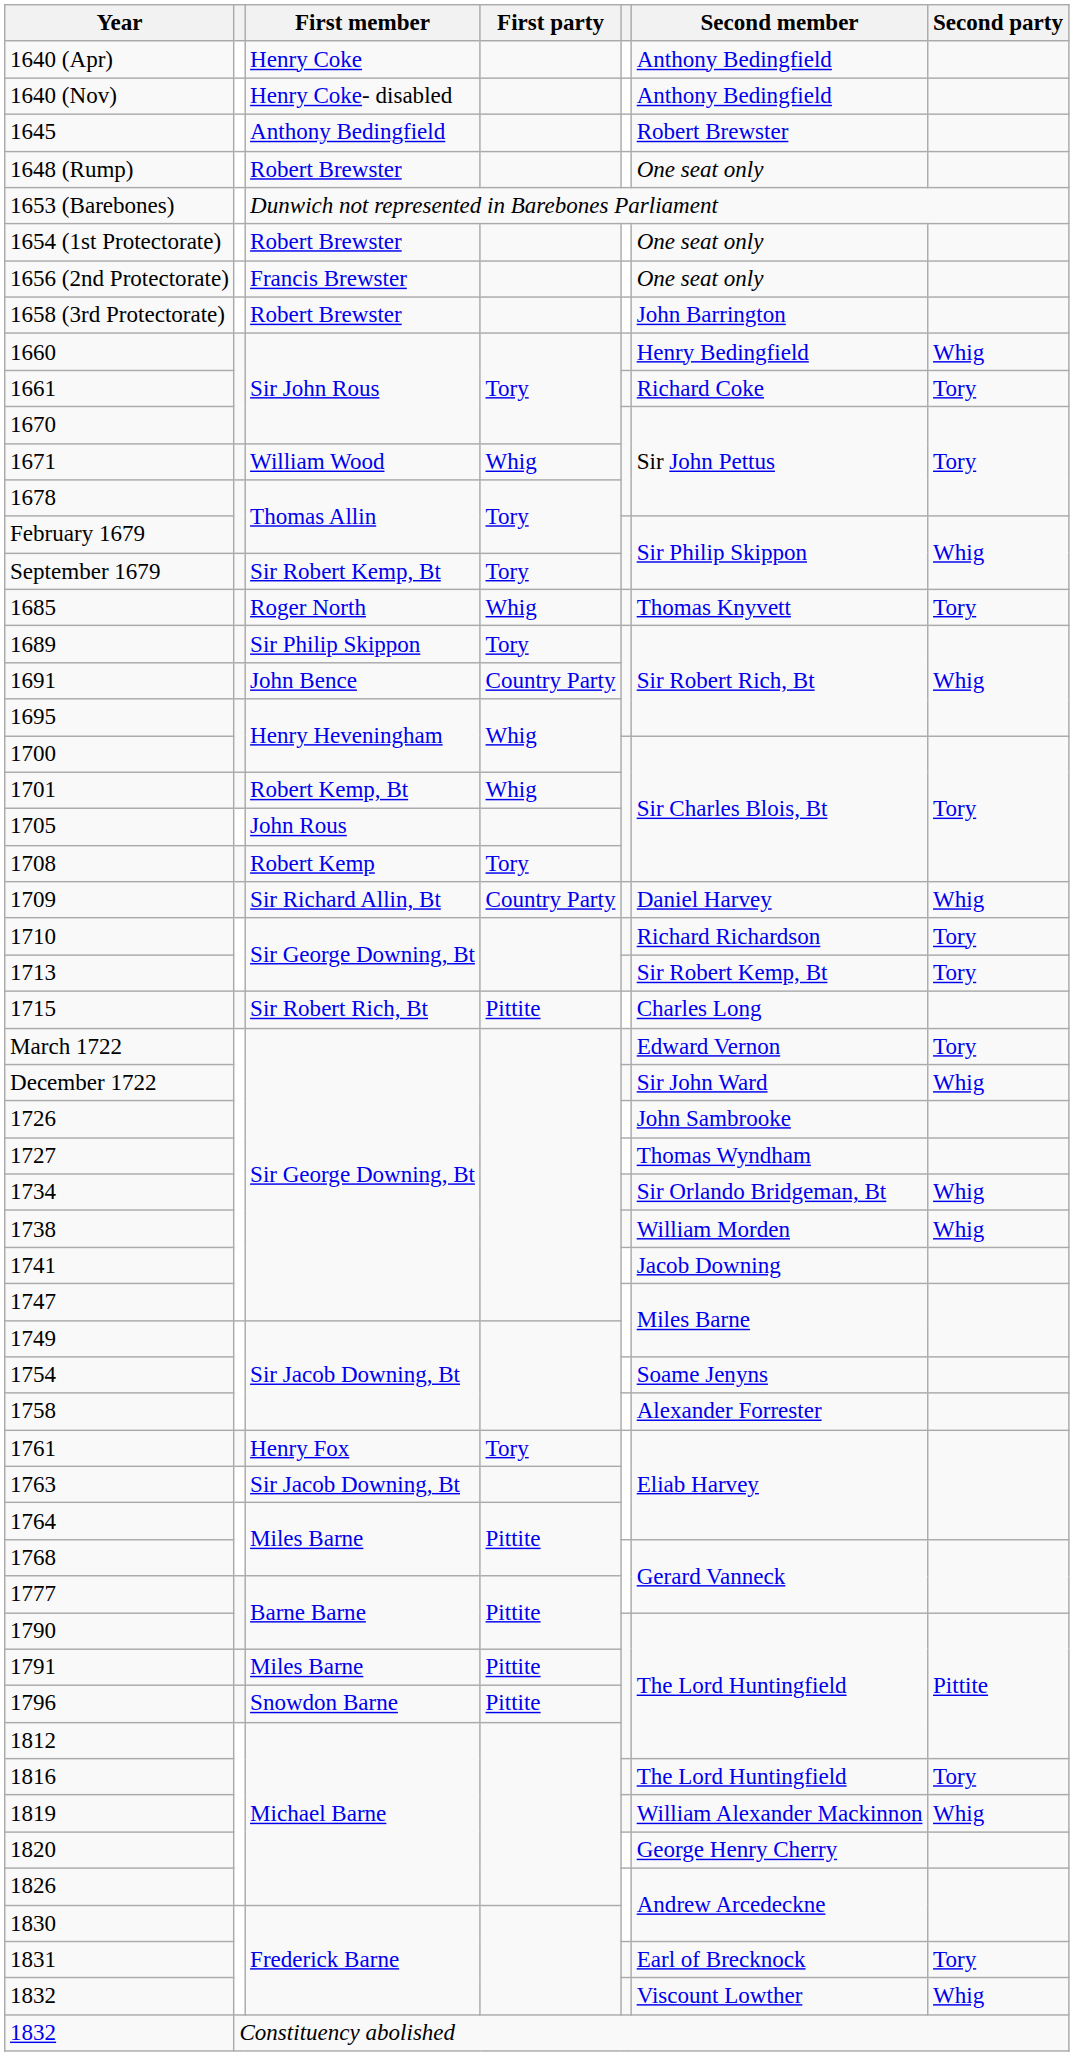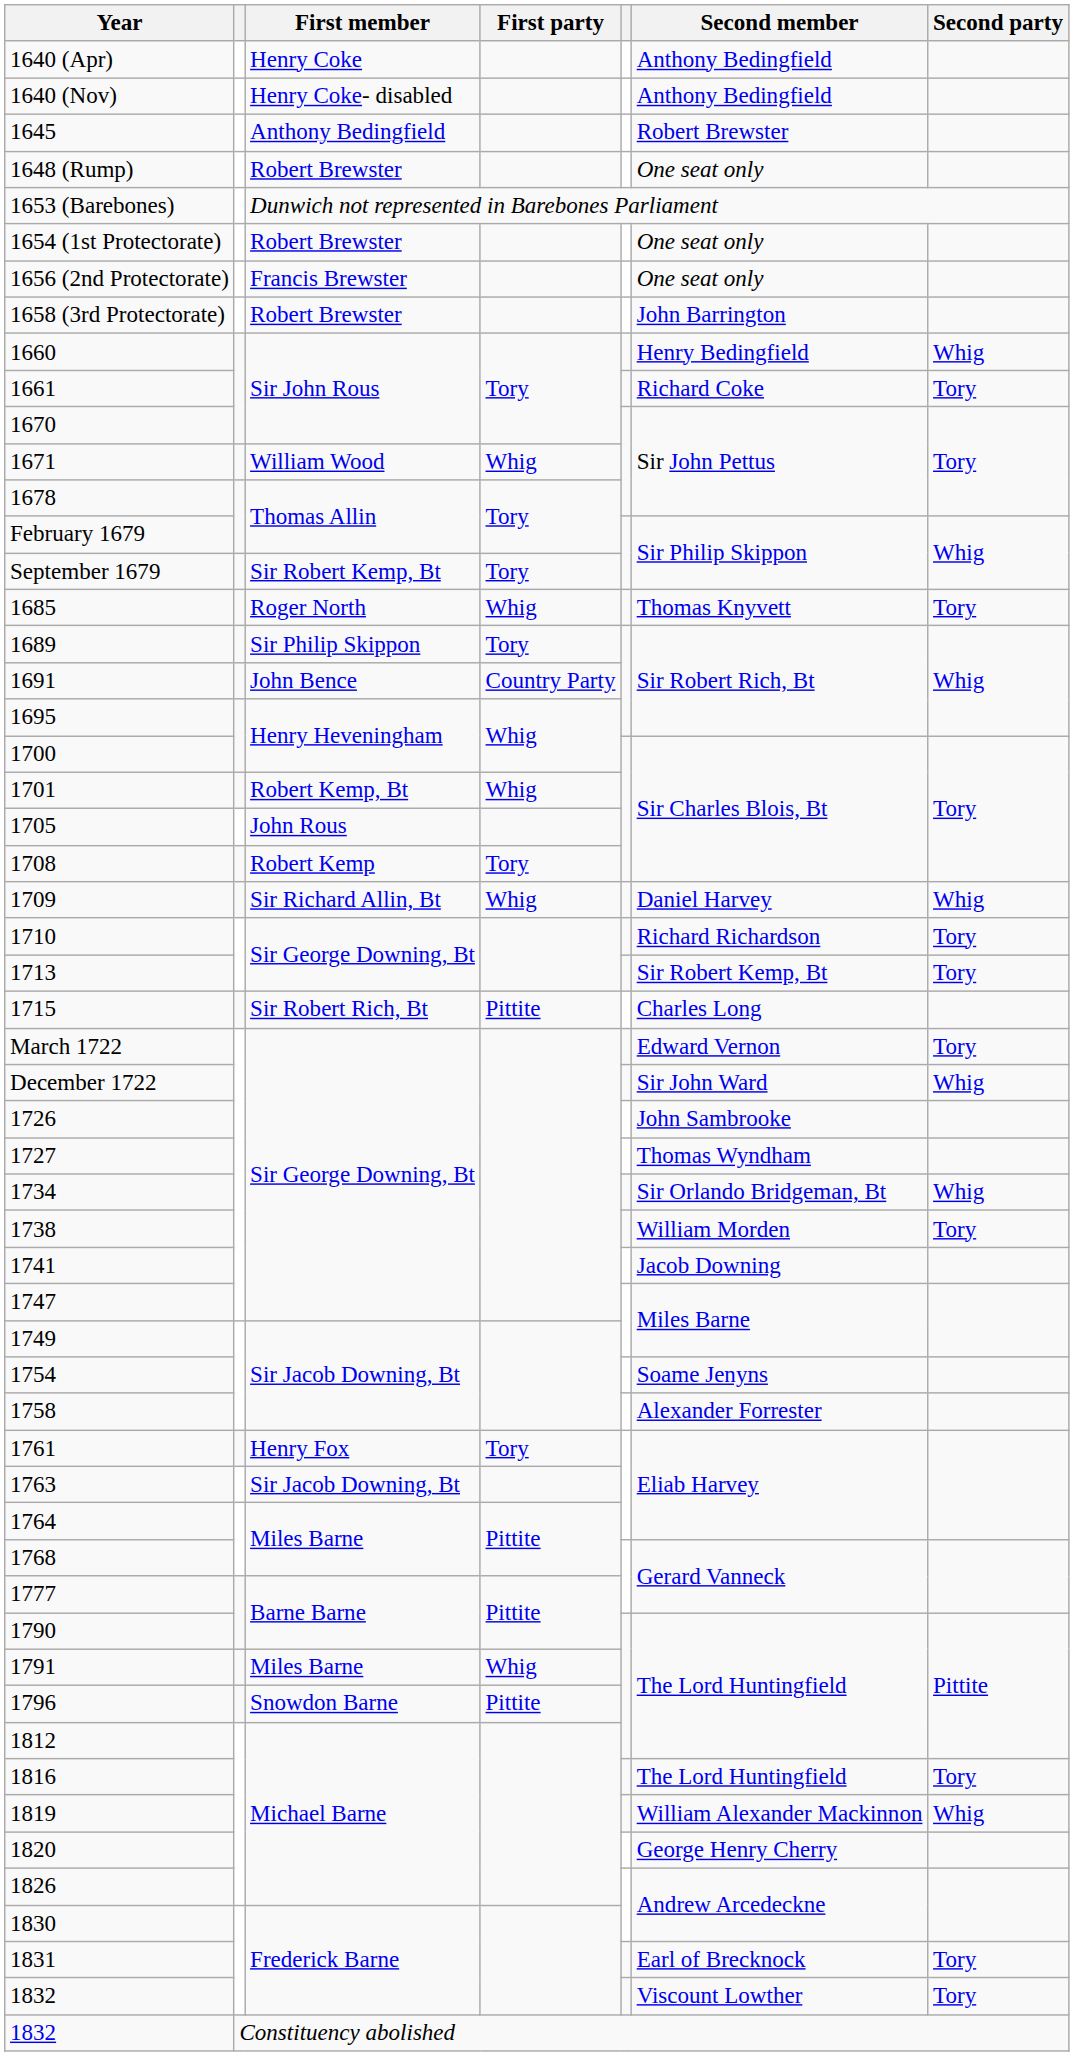(551, 899) Country Party -> (511, 899) Whig
(959, 1228) Whig -> (955, 1228) Tory
(513, 1667) Pittite -> (511, 1667) Whig
(959, 1995) Whig -> (955, 1995) Tory
